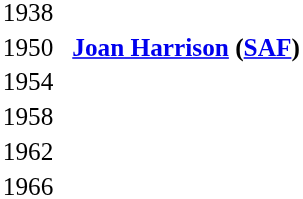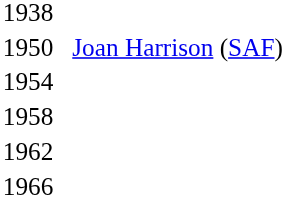(186, 47) bold -> (178, 47) normal
